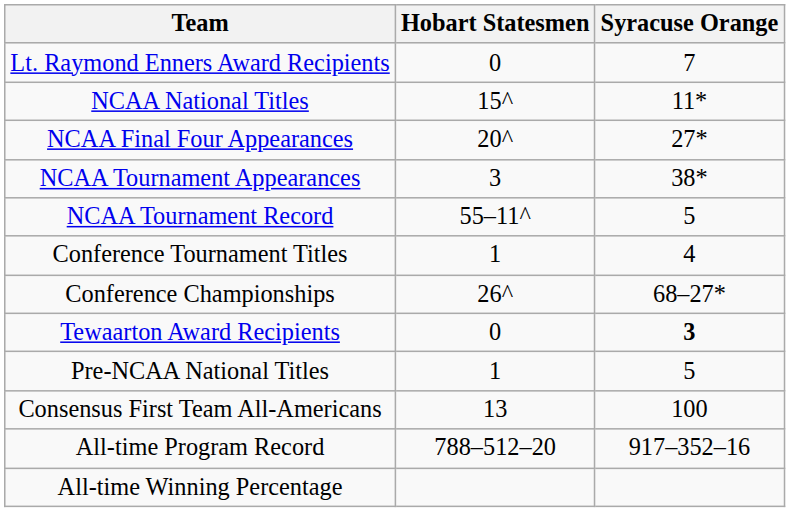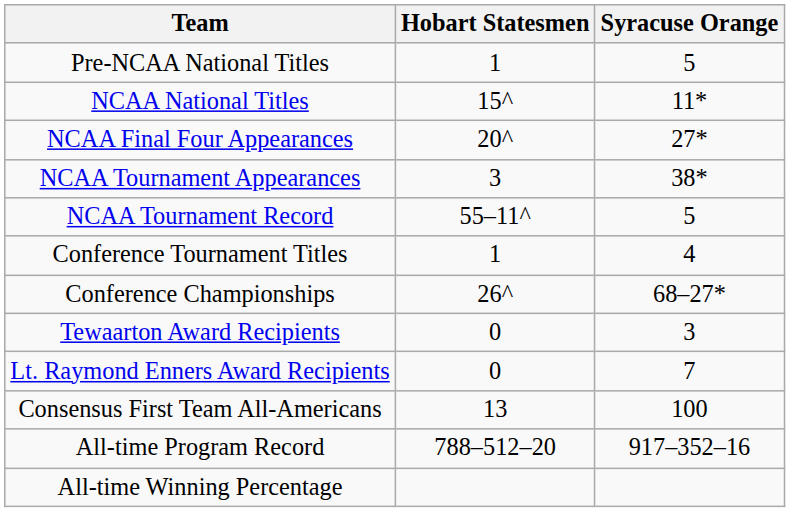rows swapped: (200, 370) <-> (200, 62)
(689, 332) bold -> (689, 332) normal
